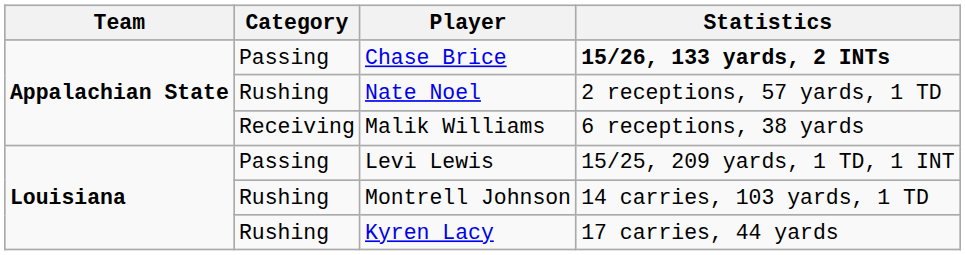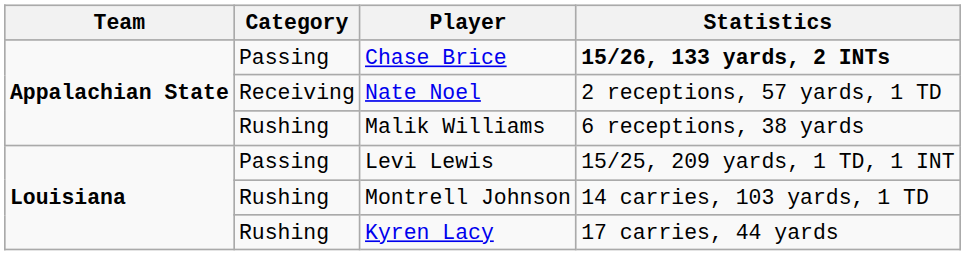(284, 93) Rushing -> (297, 93) Receiving
(297, 128) Receiving -> (284, 128) Rushing
